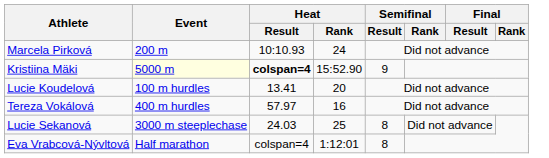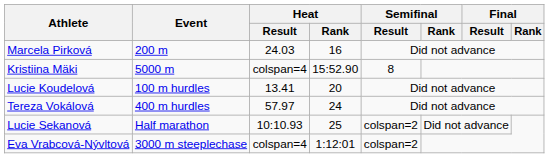(282, 50) 10:10.93 -> (280, 50) 24.03
(339, 50) 24 -> (335, 50) 16
(155, 69) lightyellow background -> (155, 69) no background
(282, 69) bold -> (280, 69) normal
(385, 69) 9 -> (391, 69) 8
(339, 106) 16 -> (335, 106) 24
(191, 125) 3000 m steeplechase -> (172, 125) Half marathon
(282, 125) 24.03 -> (280, 125) 10:10.93
(385, 125) 8 -> (391, 125) colspan=2
(172, 144) Half marathon -> (191, 144) 3000 m steeplechase
(385, 144) 8 -> (391, 144) colspan=2
